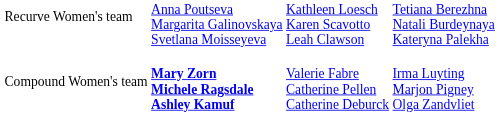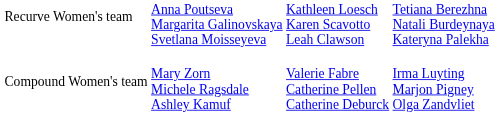(202, 89) bold -> (200, 89) normal
